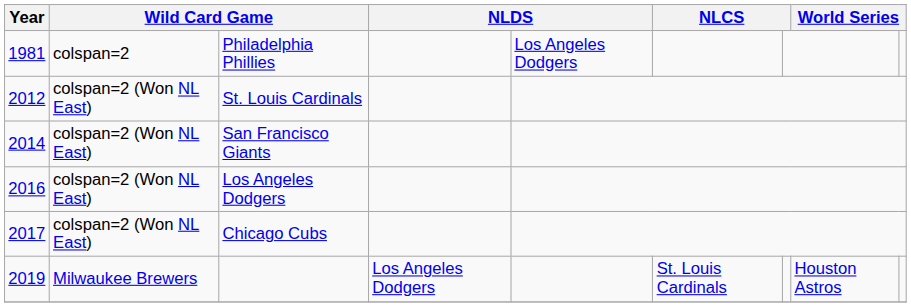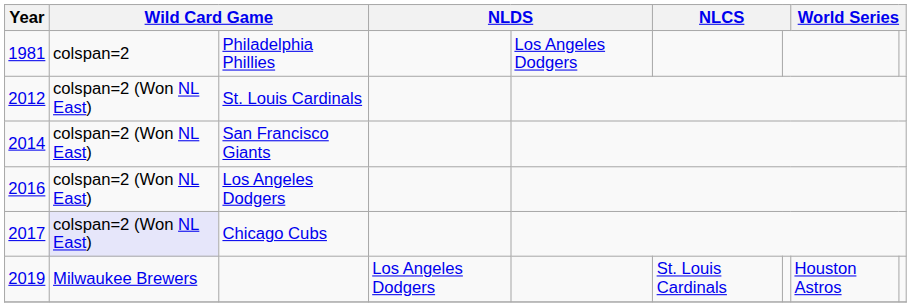(126, 233) no background -> (126, 233) lavender background
